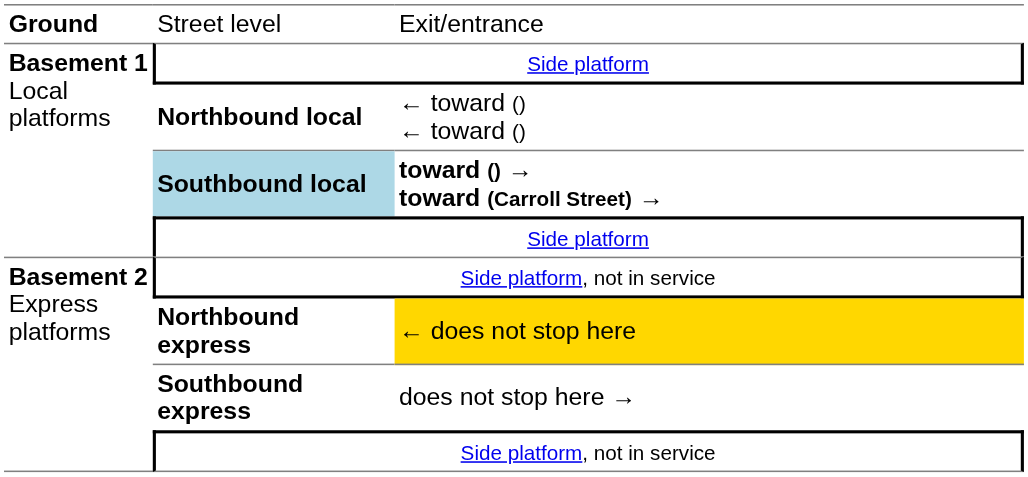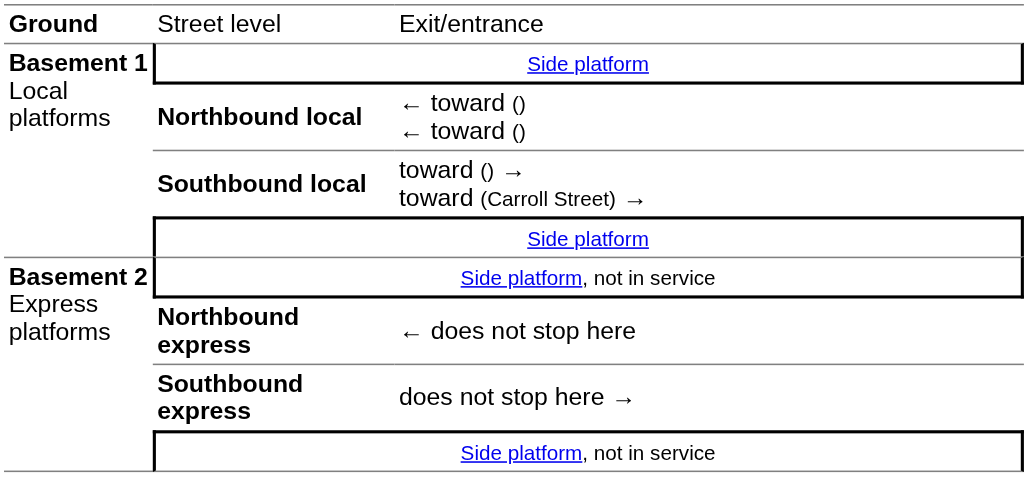(262, 183) lightblue background -> (262, 183) no background
(531, 183) bold -> (523, 183) normal
(518, 330) gold background -> (518, 330) no background
